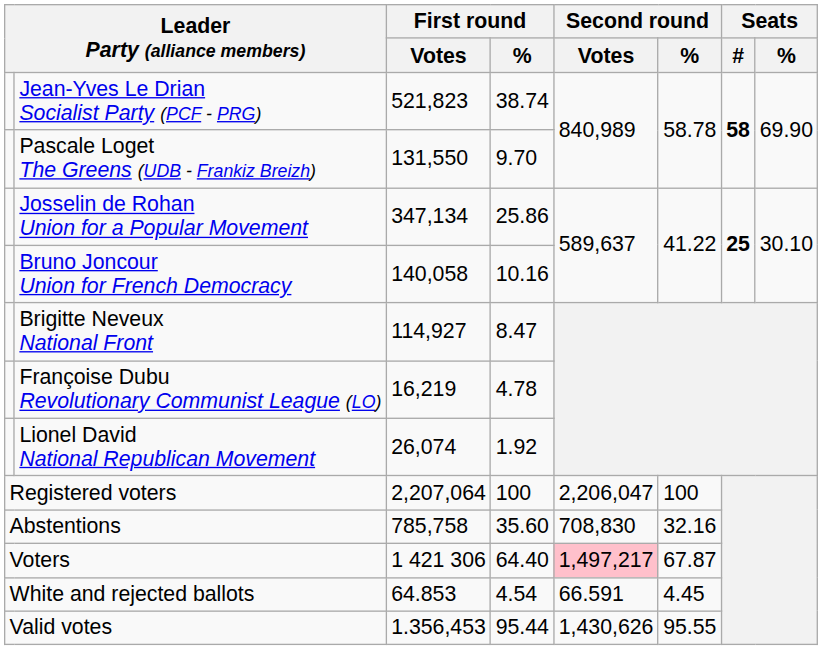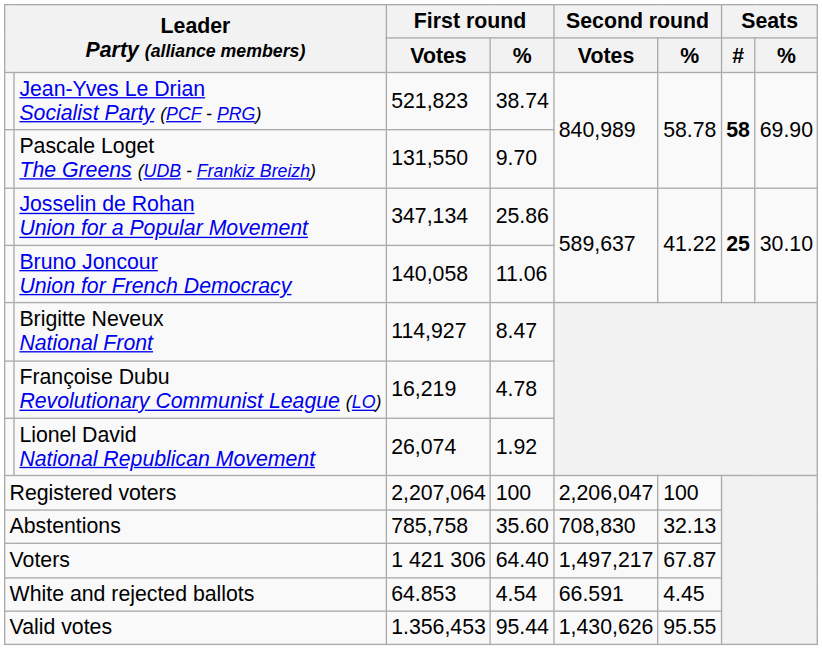(522, 273) 10.16 -> (521, 273) 11.06
(690, 526) 32.16 -> (690, 526) 32.13
(606, 560) pink background -> (606, 560) no background
